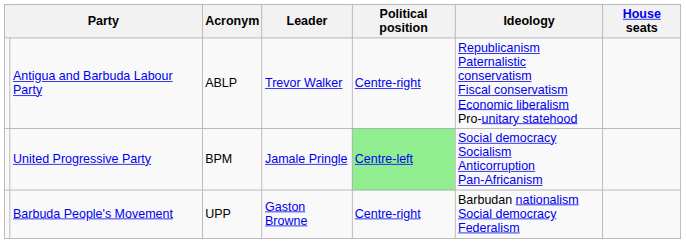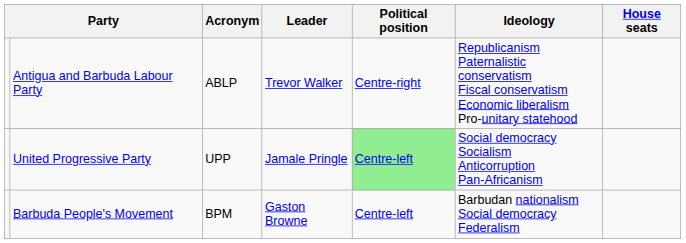(219, 159) BPM -> (218, 159) UPP
(218, 214) UPP -> (219, 214) BPM
(388, 214) Centre-right -> (384, 214) Centre-left
